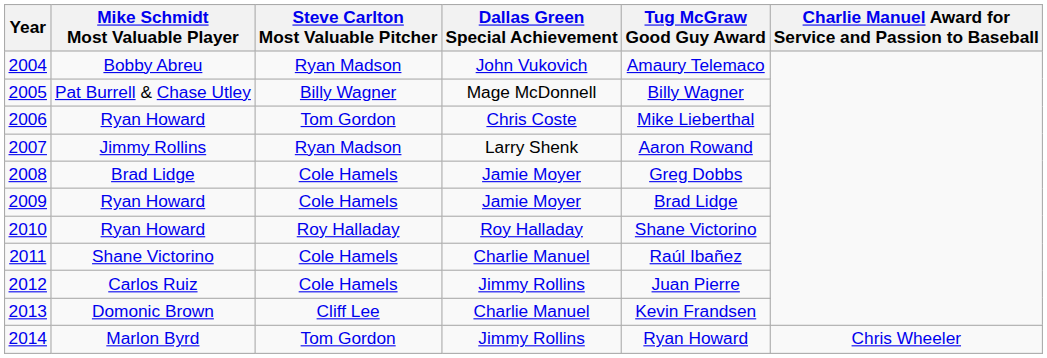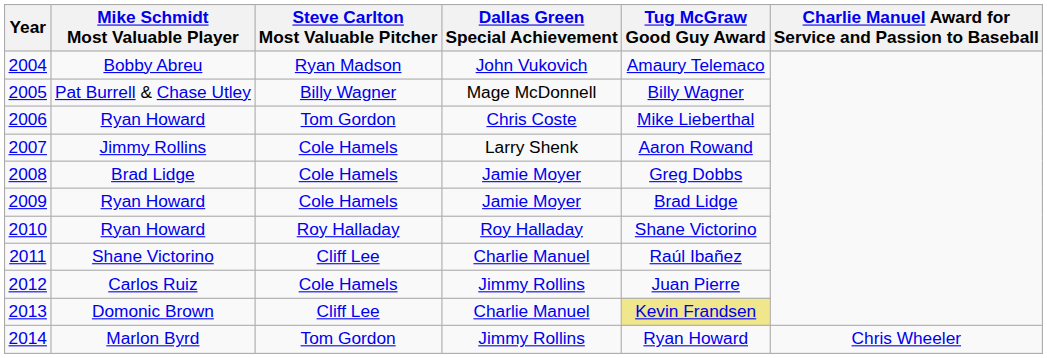(348, 147) Ryan Madson -> (348, 147) Cole Hamels
(348, 256) Cole Hamels -> (348, 256) Cliff Lee
(696, 311) no background -> (696, 311) khaki background
